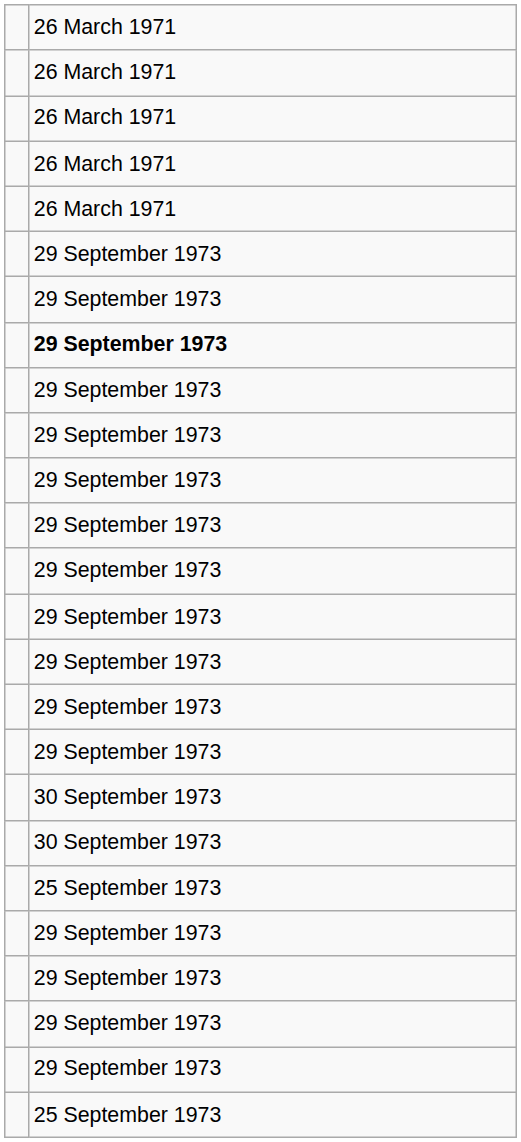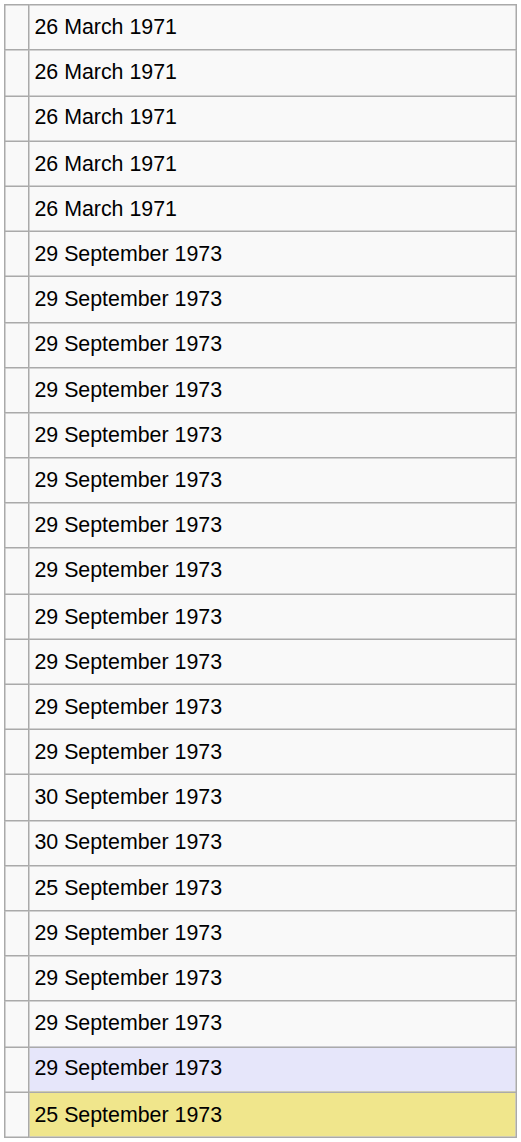(131, 344) bold -> (128, 344) normal
(128, 1068) no background -> (128, 1068) lavender background
(128, 1113) no background -> (128, 1113) khaki background
